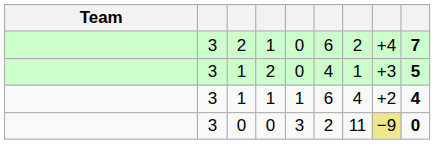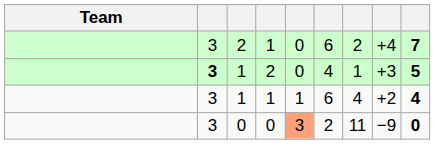(212, 71) normal -> (212, 71) bold
(299, 125) no background -> (299, 125) lightsalmon background
(386, 125) khaki background -> (386, 125) no background
